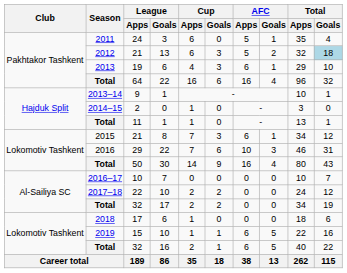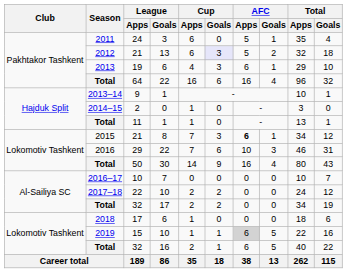(219, 53) no background -> (219, 53) lavender background
(328, 53) lightblue background -> (328, 53) no background
(246, 137) normal -> (246, 137) bold
(246, 234) no background -> (246, 234) lightgrey background
